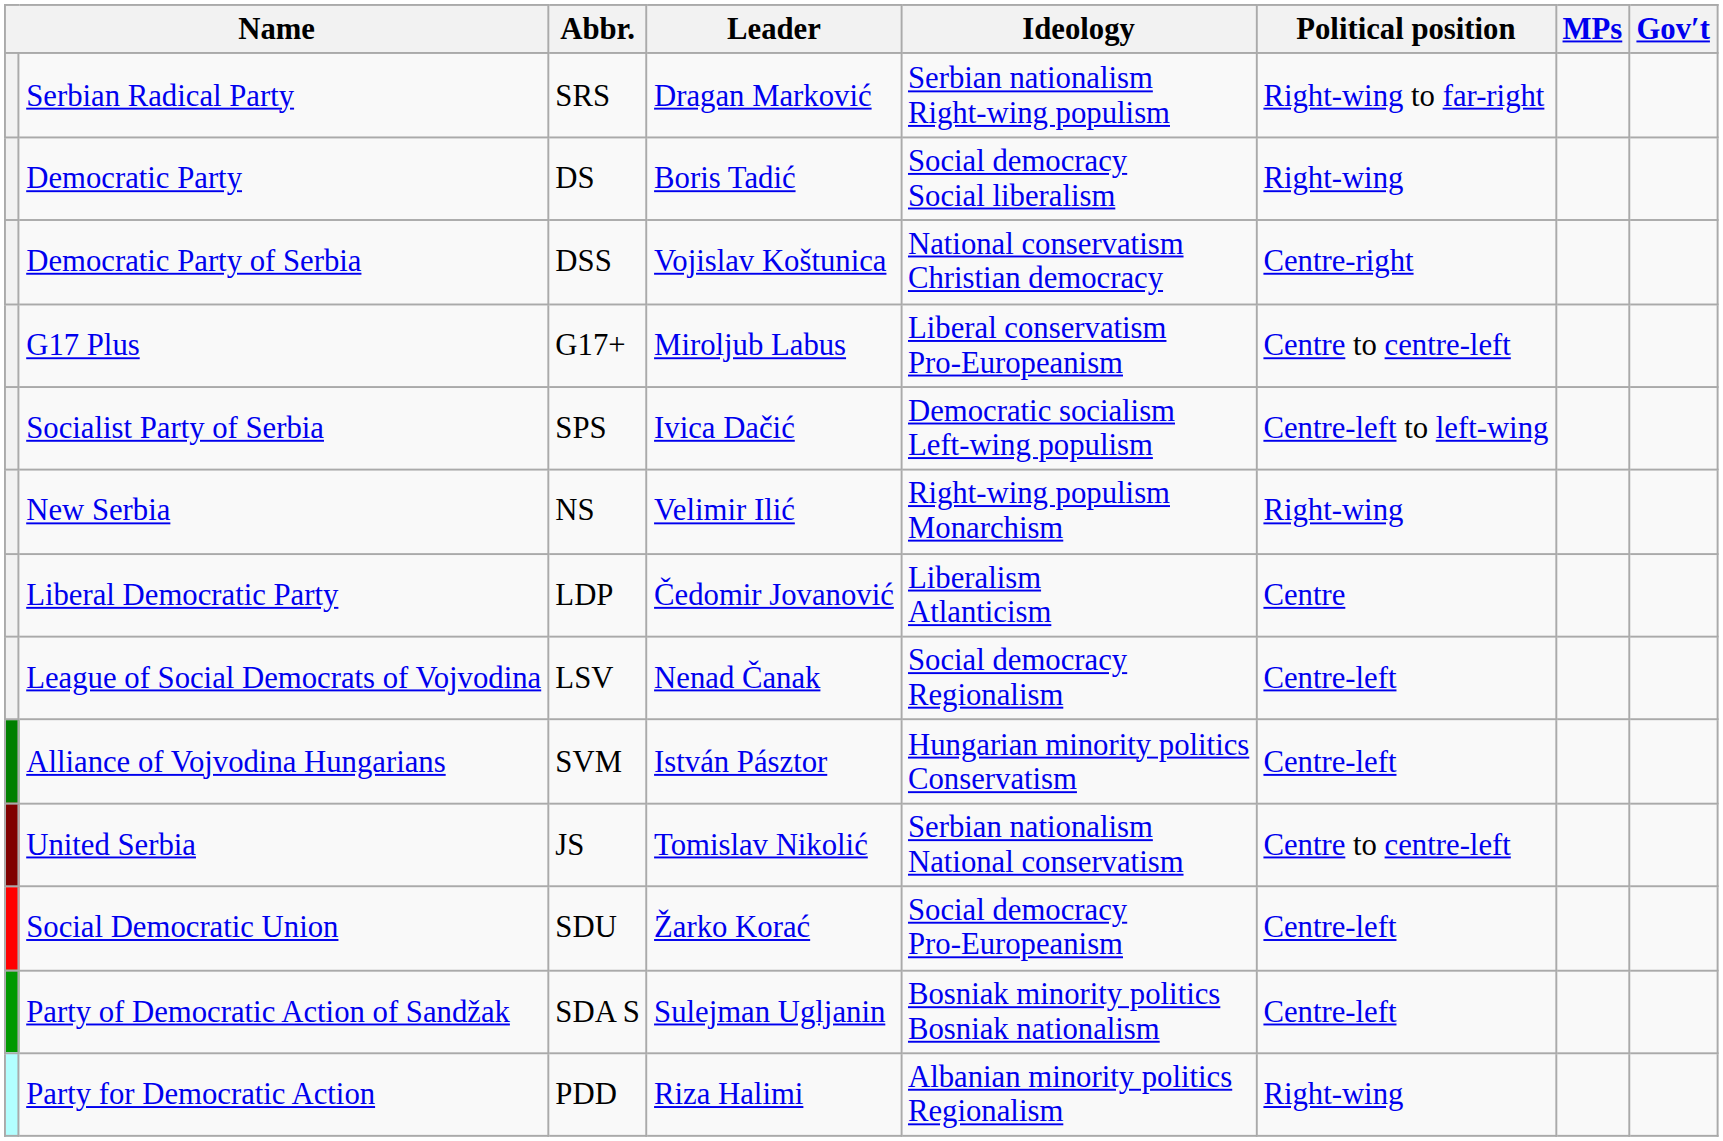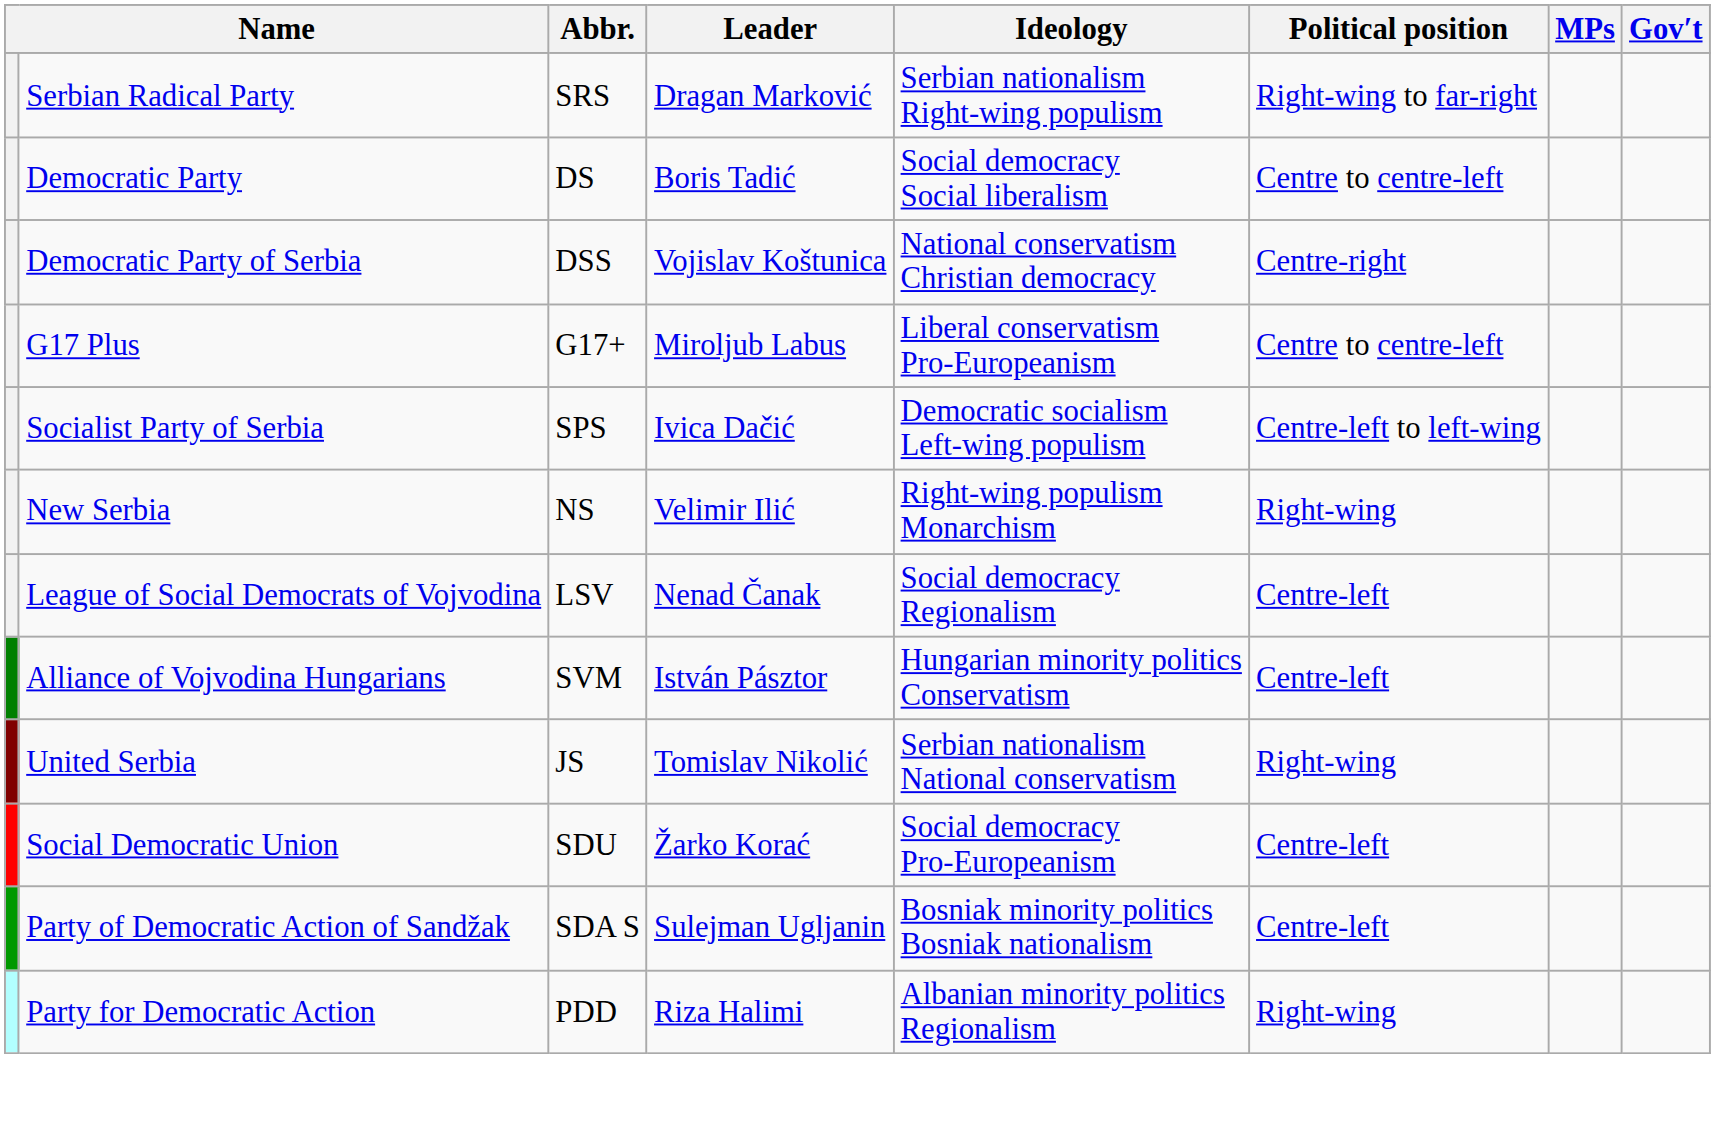(1333, 178) Right-wing -> (1380, 178) Centre to centre-left
- row: (182, 594)
(1387, 844) Centre to centre-left -> (1326, 761) Right-wing
